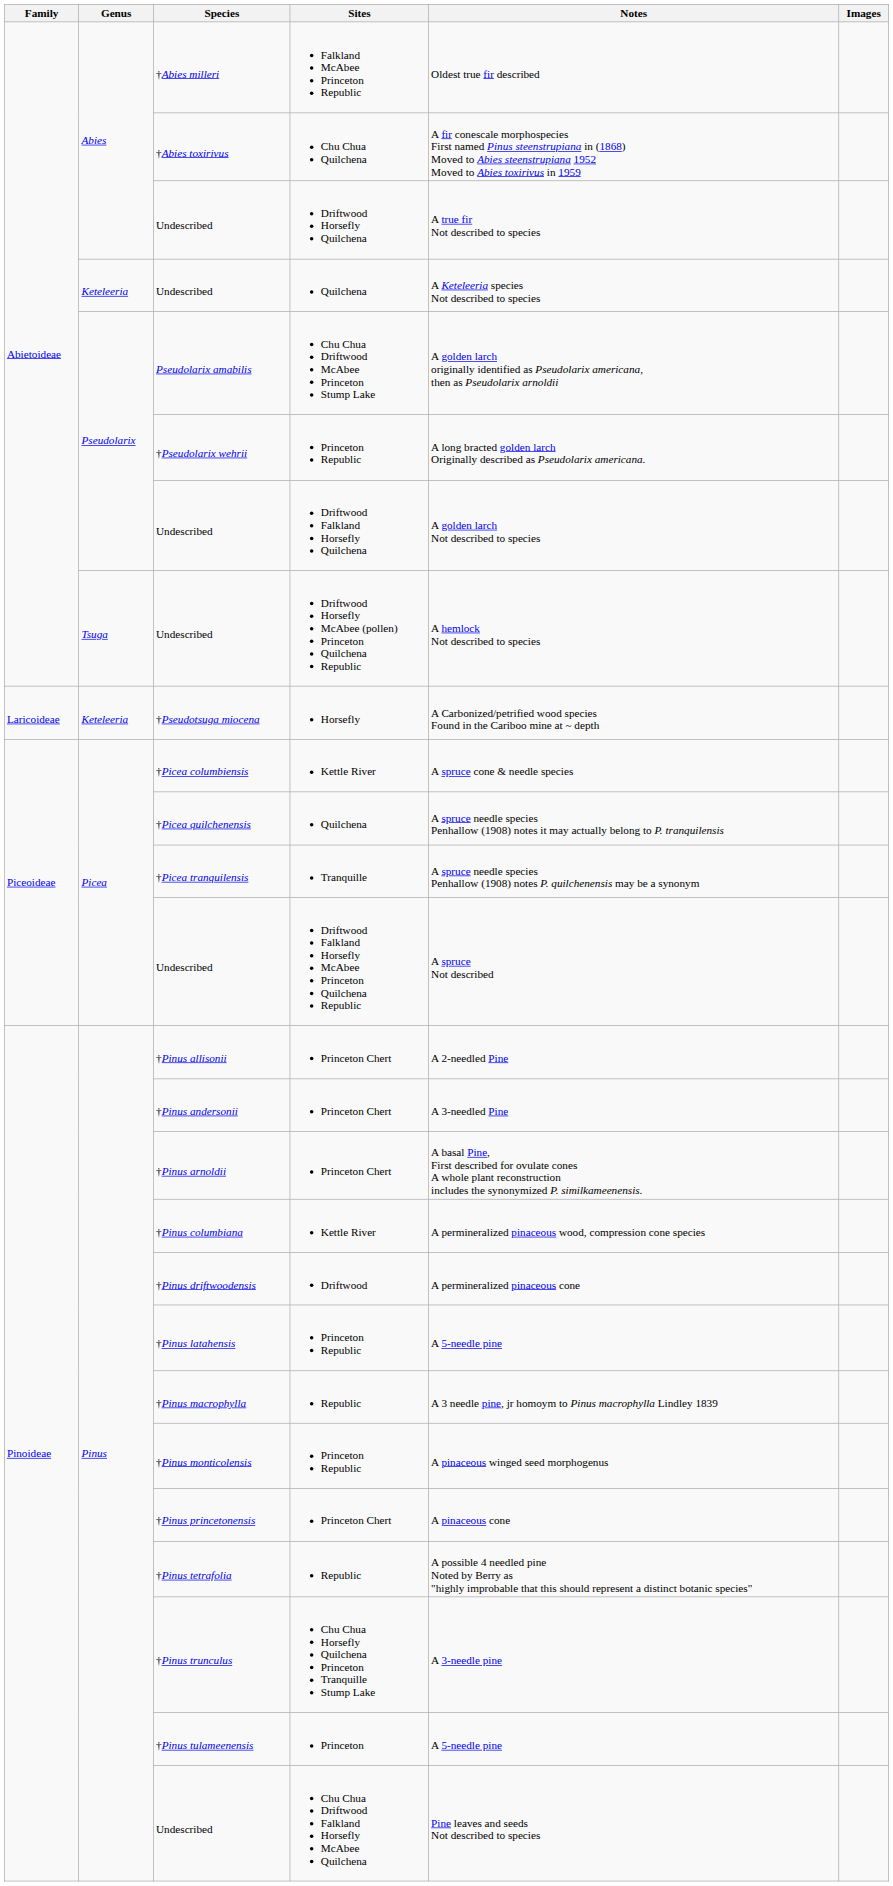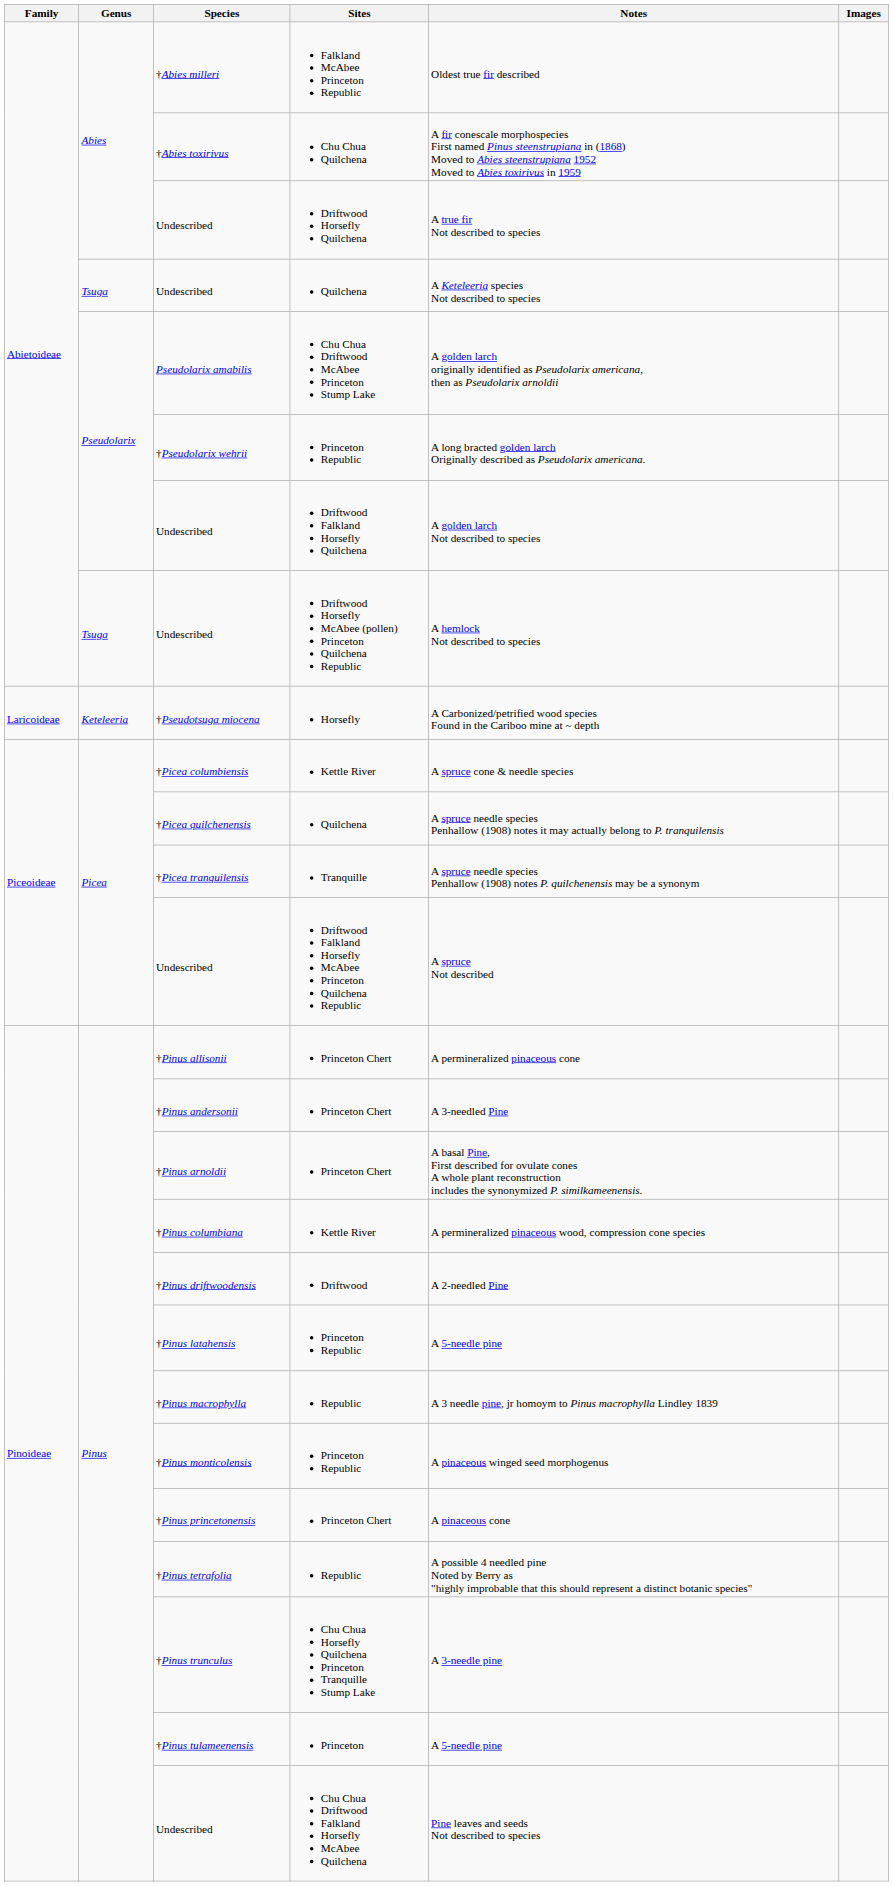(105, 291) Keteleeria -> (95, 291) Tsuga
(470, 1058) A 2-needled Pine -> (506, 1058) A permineralized pinaceous cone
(506, 1285) A permineralized pinaceous cone -> (470, 1285) A 2-needled Pine
